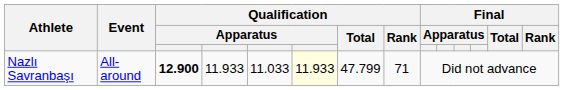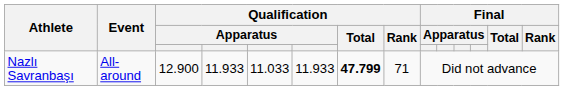(179, 69) bold -> (179, 69) normal
(315, 69) lightyellow background -> (315, 69) no background
(361, 69) normal -> (361, 69) bold
